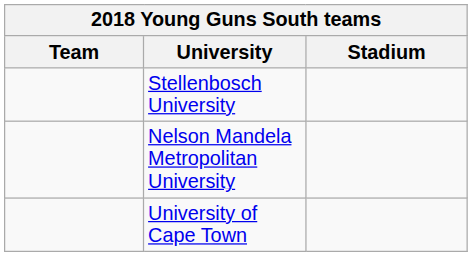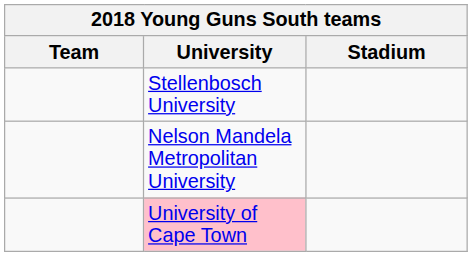(203, 224) no background -> (203, 224) pink background
